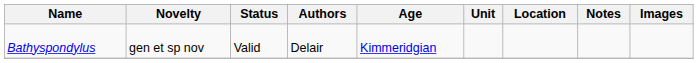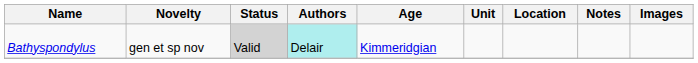(247, 48) no background -> (247, 48) lightgrey background
(307, 48) no background -> (307, 48) paleturquoise background
